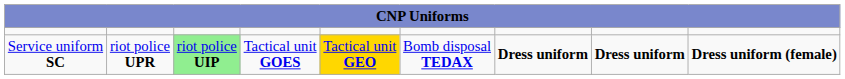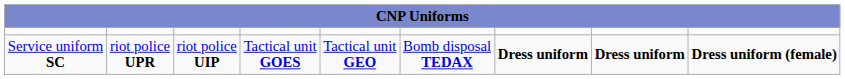(207, 54) lightgreen background -> (207, 54) no background
(360, 54) gold background -> (360, 54) no background
